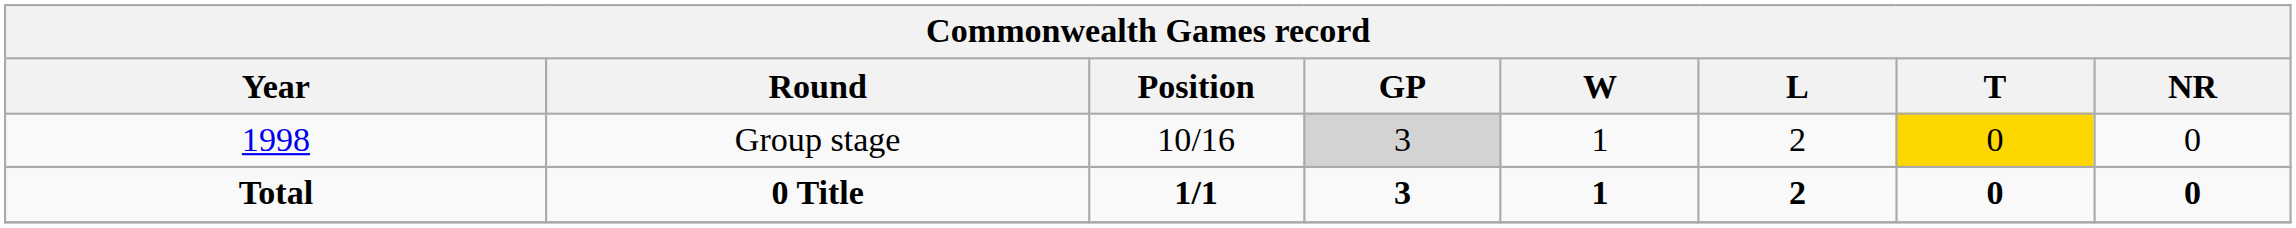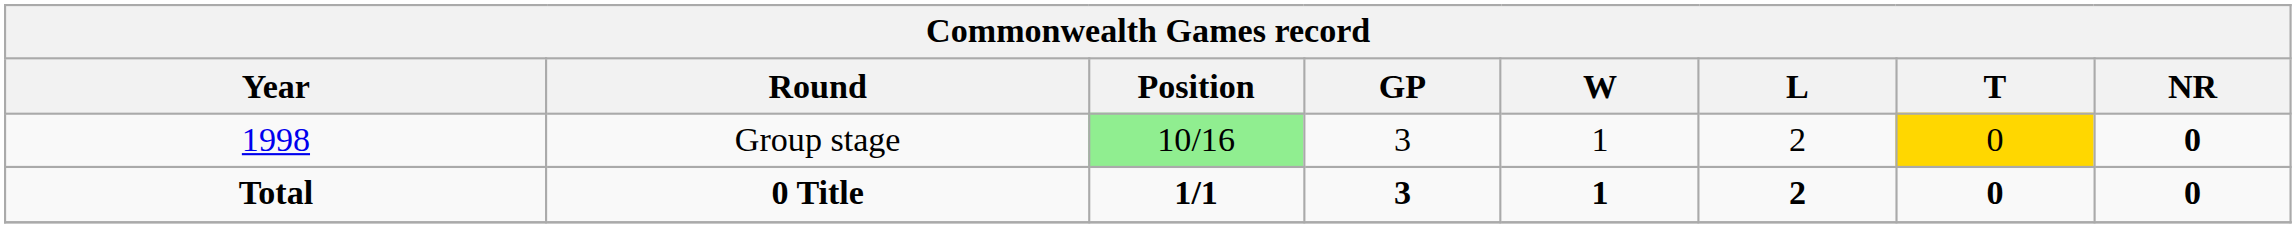(1196, 139) no background -> (1196, 139) lightgreen background
(1402, 139) lightgrey background -> (1402, 139) no background
(2193, 139) normal -> (2193, 139) bold
